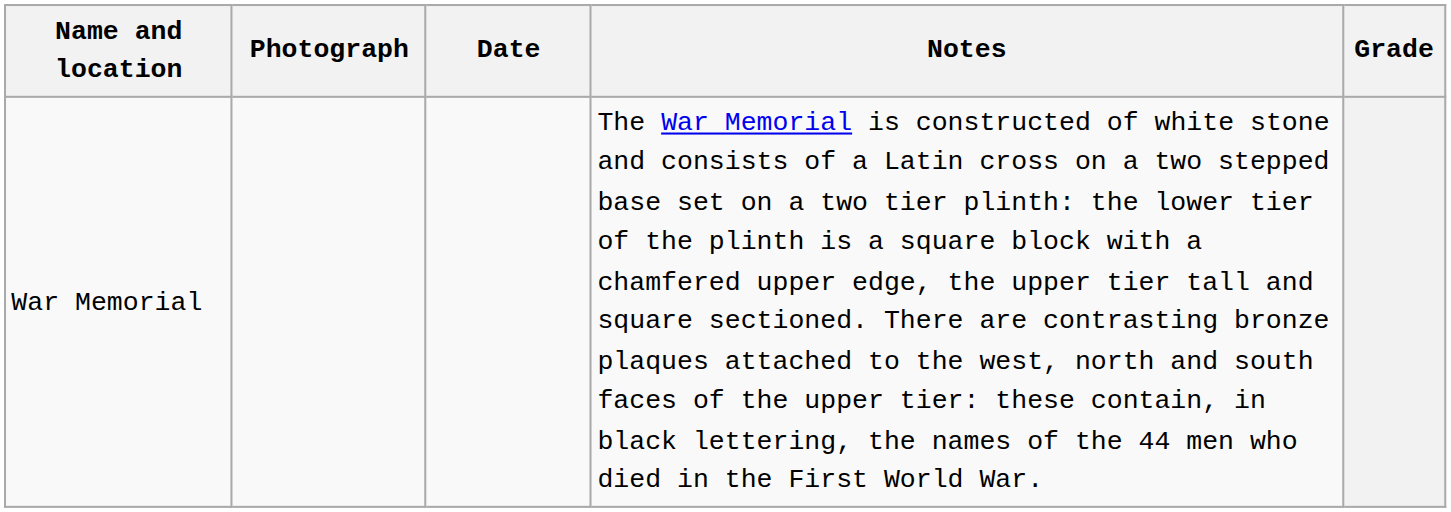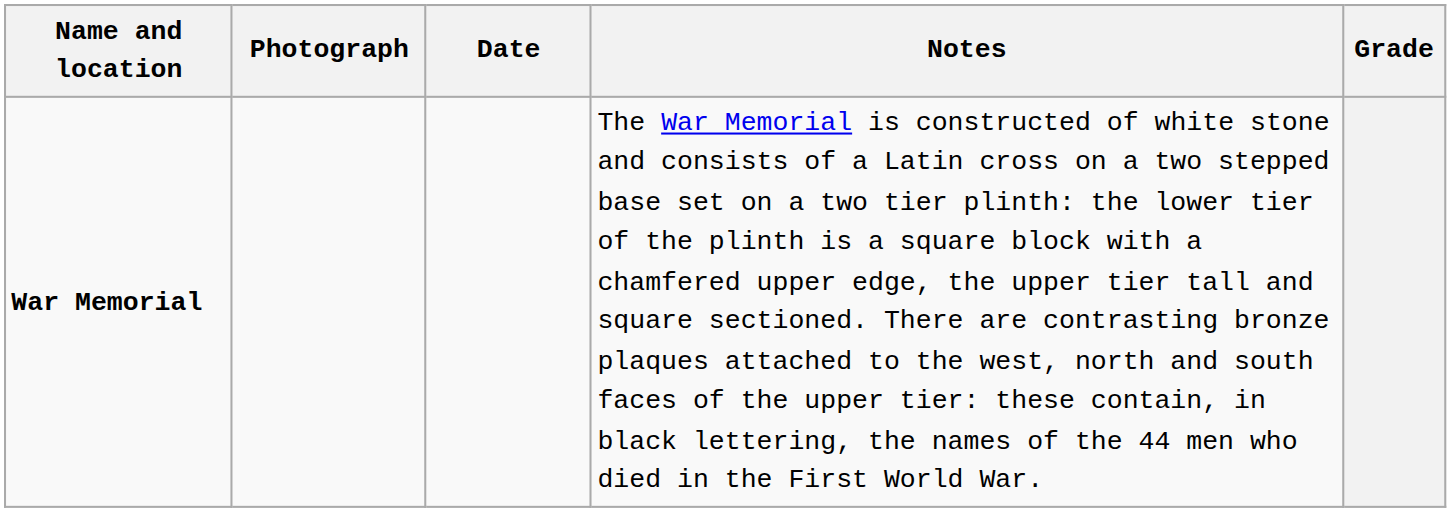(107, 302) normal -> (107, 302) bold
